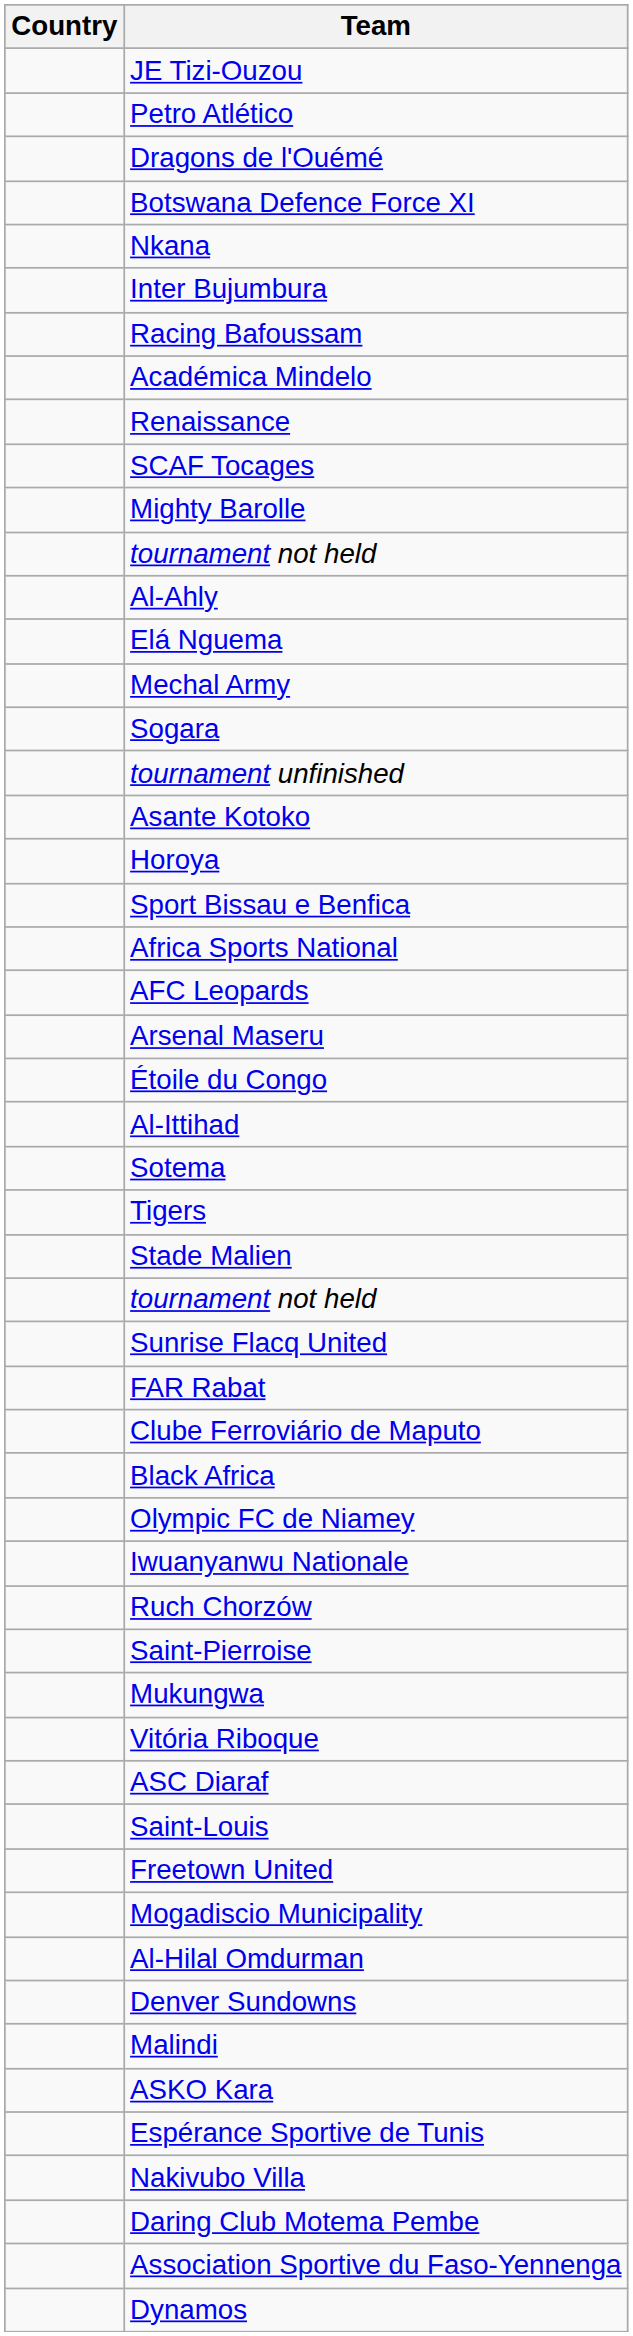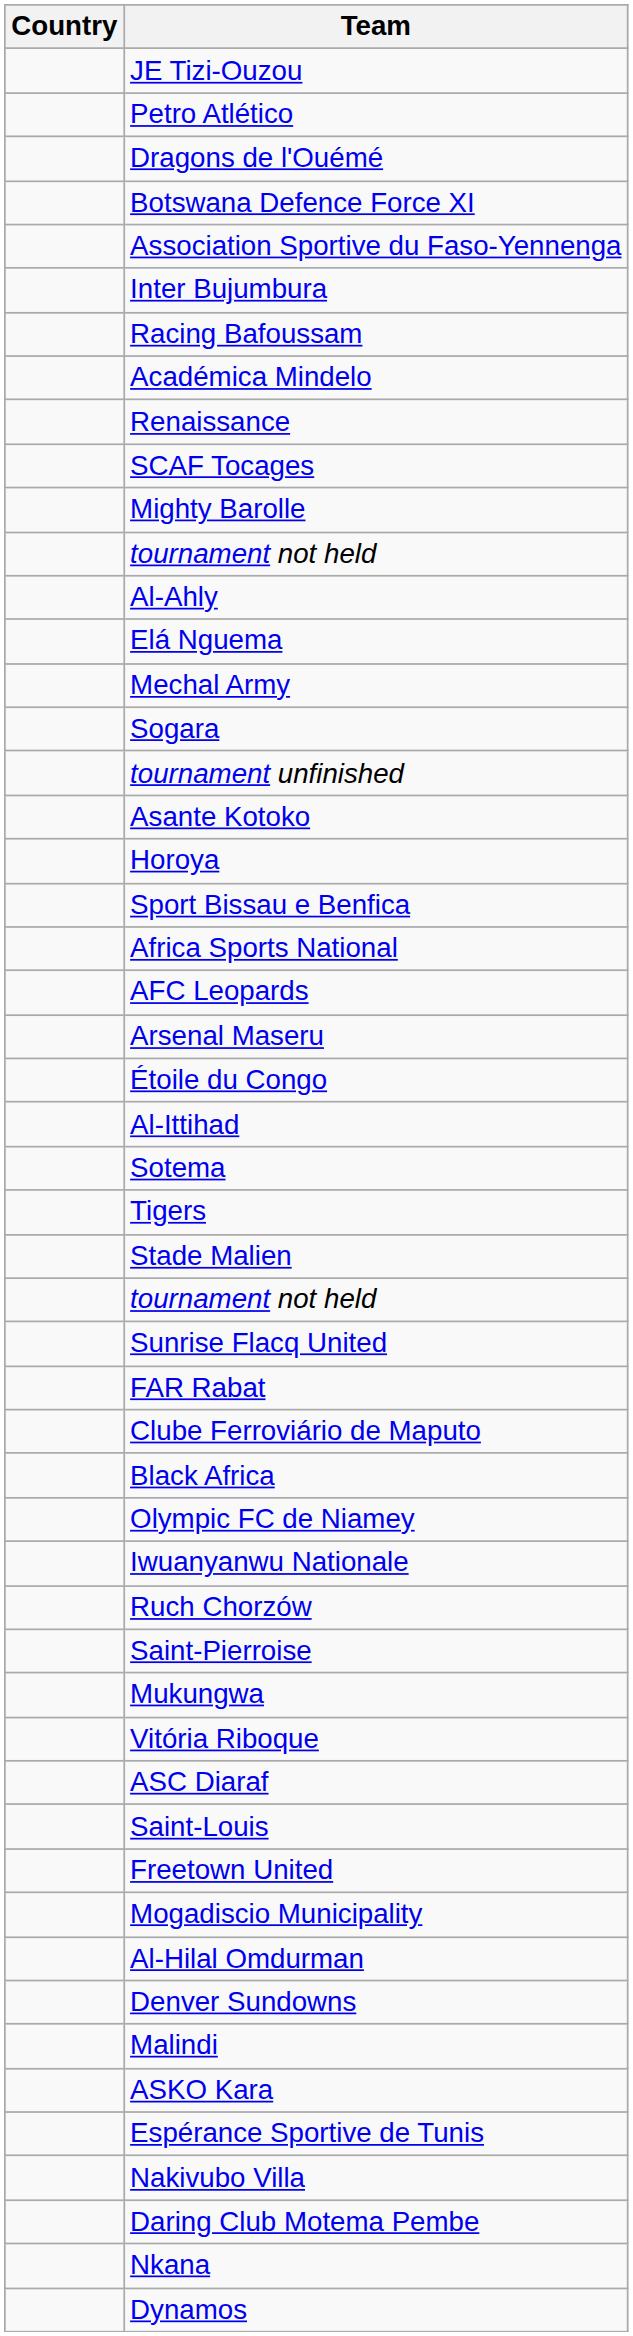(170, 245) Nkana -> (376, 245) Association Sportive du Faso-Yennenga
(376, 2265) Association Sportive du Faso-Yennenga -> (170, 2265) Nkana
